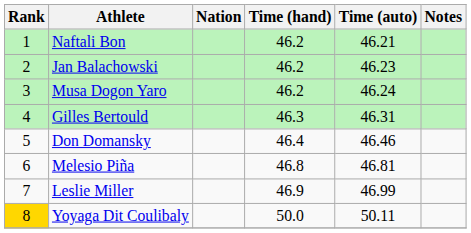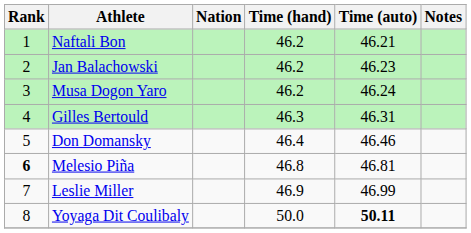(26, 166) normal -> (26, 166) bold
(26, 215) gold background -> (26, 215) no background
(378, 215) normal -> (378, 215) bold
